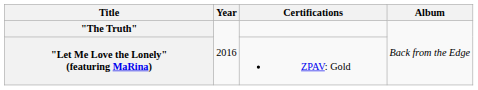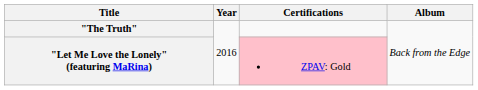(313, 67) no background -> (313, 67) pink background
